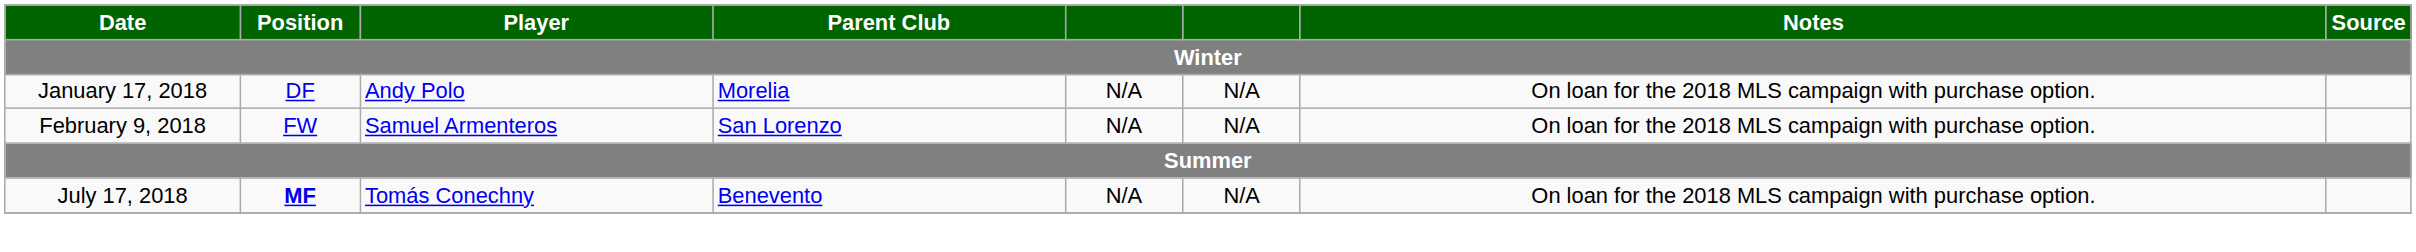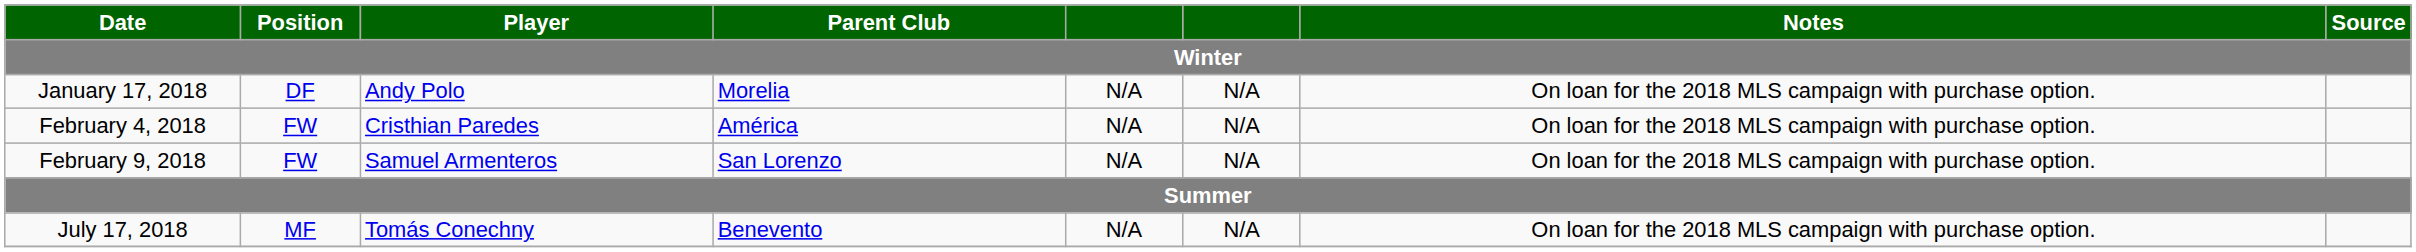+ row: (123, 126)
(300, 195) bold -> (300, 230) normal
